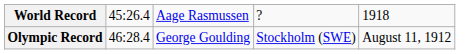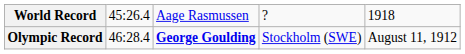(203, 38) normal -> (206, 38) bold
